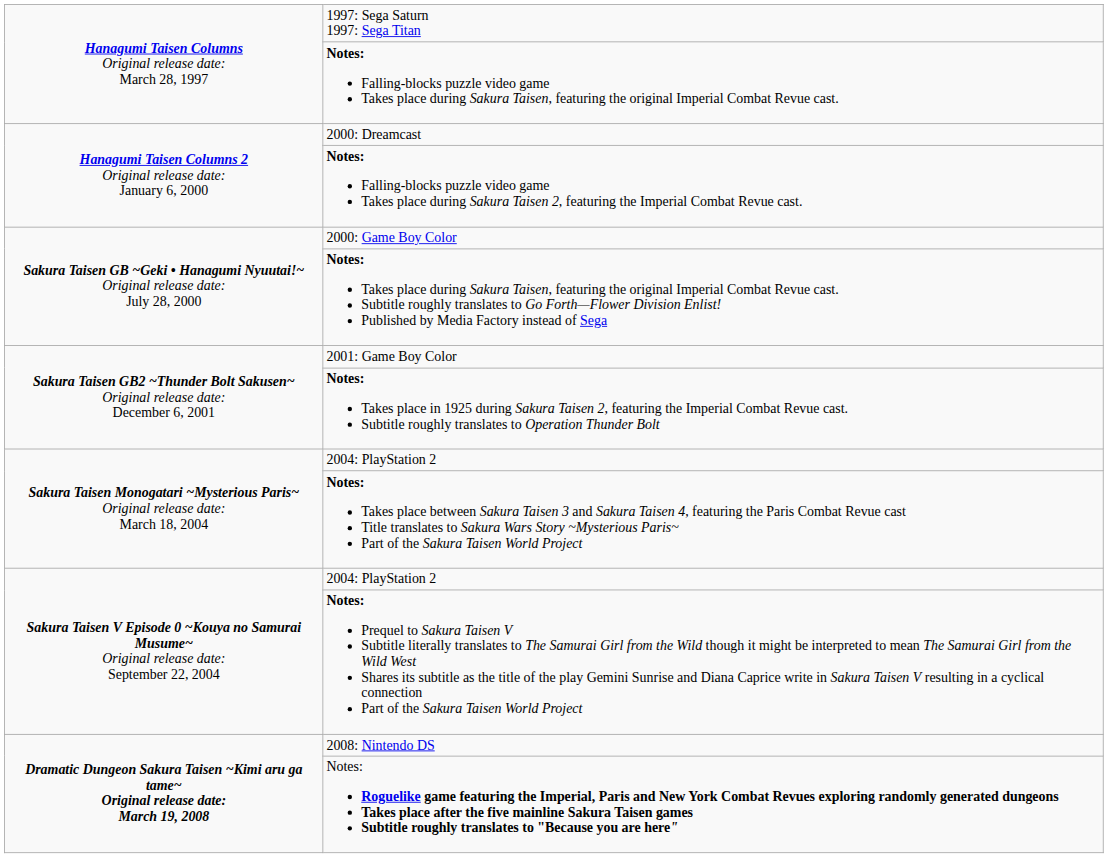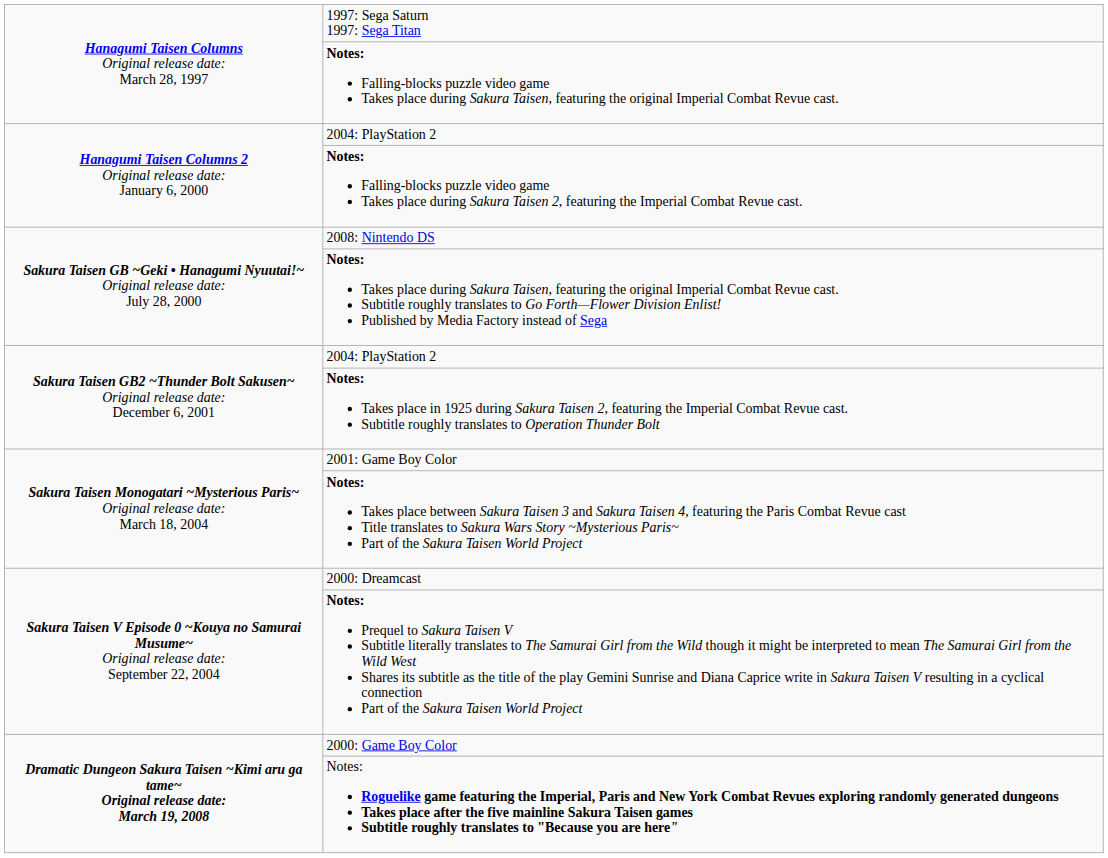(374, 134) 2000: Dreamcast -> (381, 134) 2004: PlayStation 2
(392, 237) 2000: Game Boy Color -> (381, 237) 2008: Nintendo DS
(392, 356) 2001: Game Boy Color -> (381, 356) 2004: PlayStation 2
(381, 460) 2004: PlayStation 2 -> (392, 460) 2001: Game Boy Color
(381, 579) 2004: PlayStation 2 -> (374, 579) 2000: Dreamcast
(381, 745) 2008: Nintendo DS -> (392, 745) 2000: Game Boy Color
